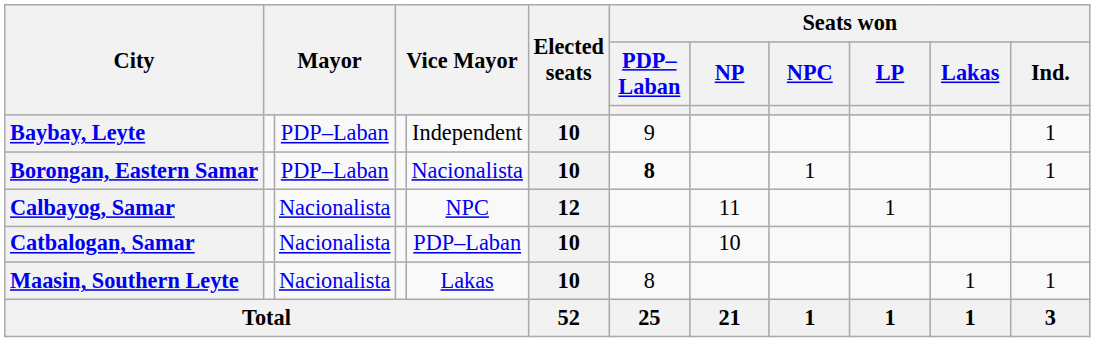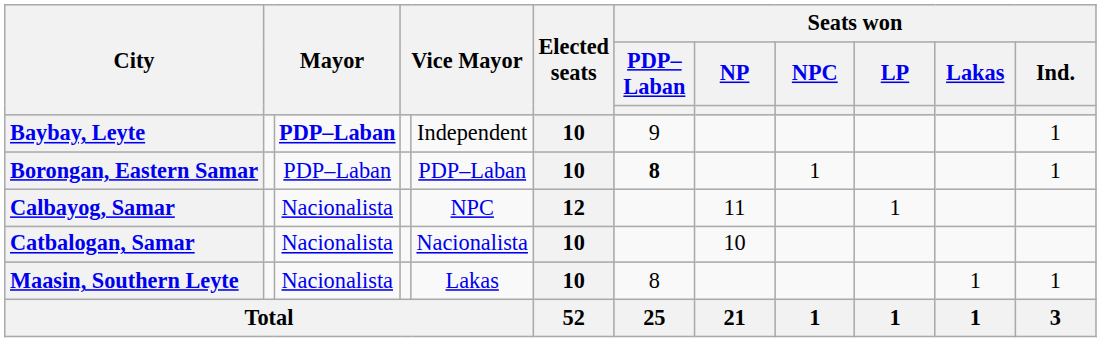(335, 133) normal -> (337, 133) bold
(467, 170) Nacionalista -> (472, 170) PDP–Laban
(467, 244) PDP–Laban -> (472, 244) Nacionalista
